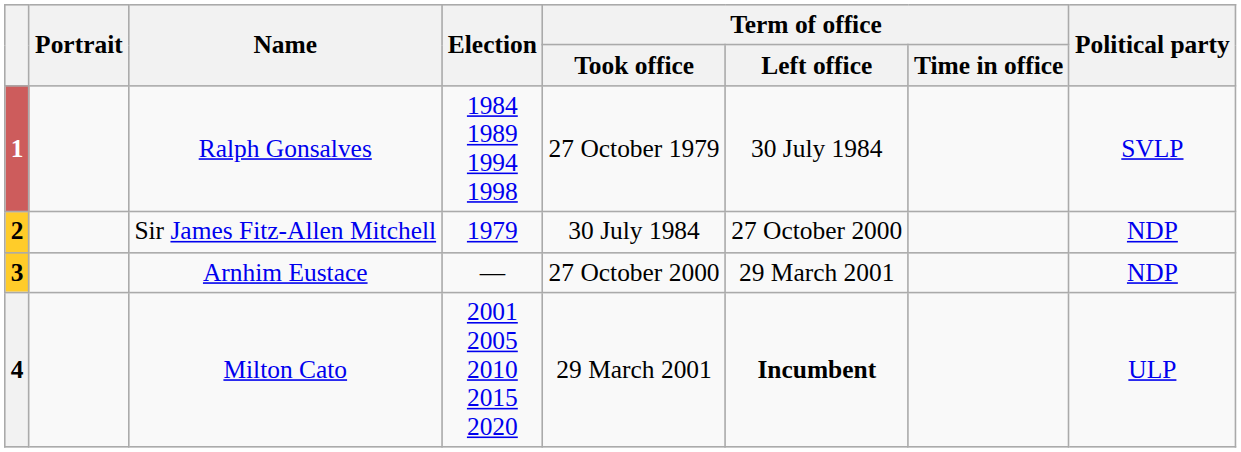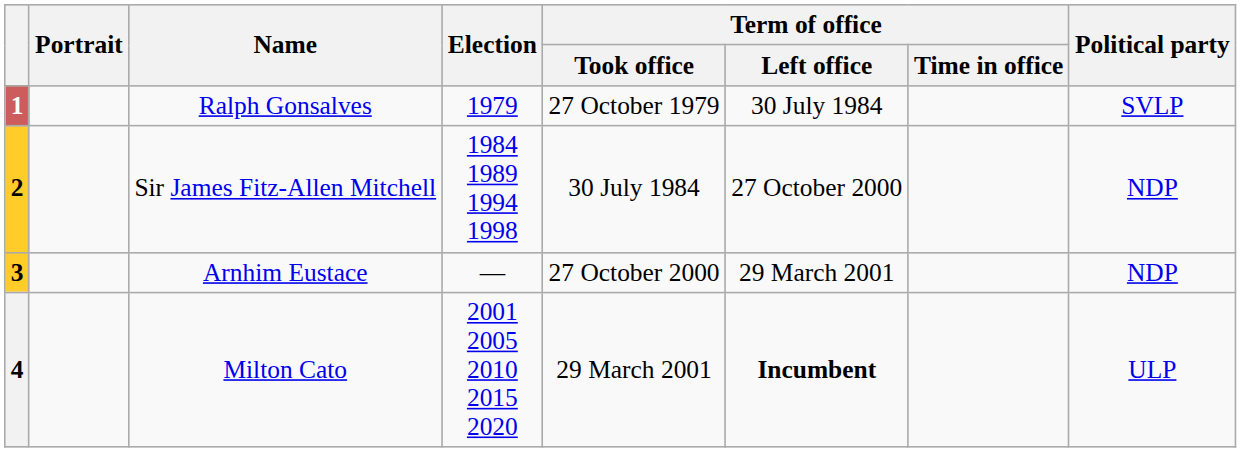(492, 148) 1984 1989 1994 1998 -> (492, 105) 1979
(492, 231) 1979 -> (492, 188) 1984 1989 1994 1998
